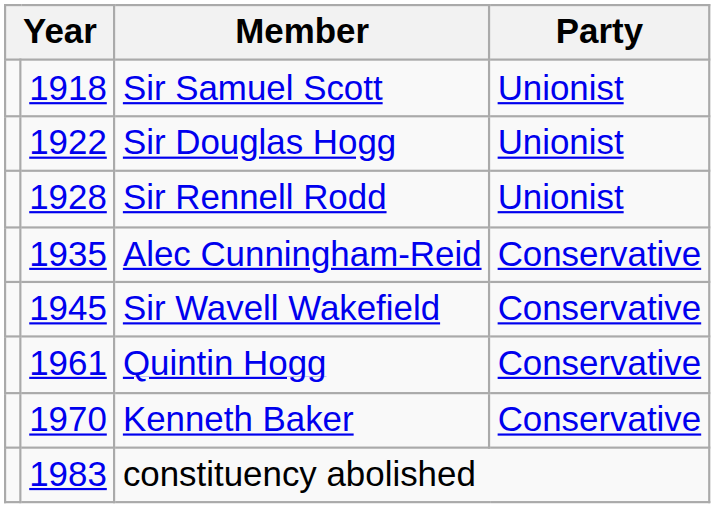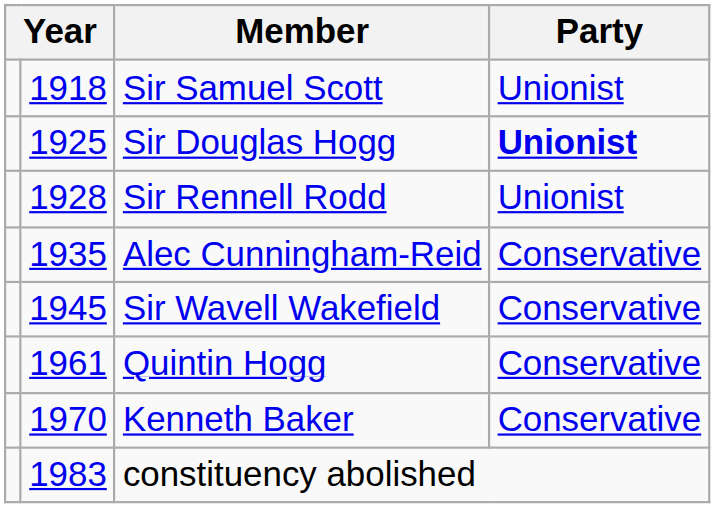(68, 142) 1922 -> (68, 142) 1925
(561, 142) normal -> (567, 142) bold
